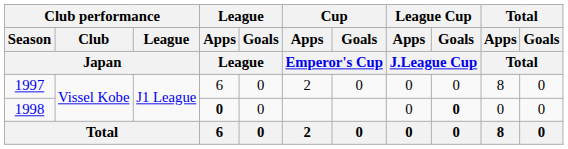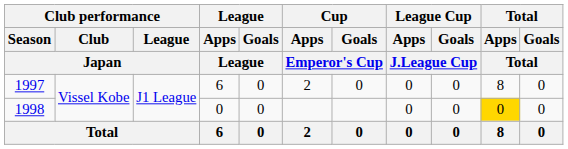(219, 109) bold -> (219, 109) normal
(456, 109) bold -> (456, 109) normal
(500, 109) no background -> (500, 109) gold background
